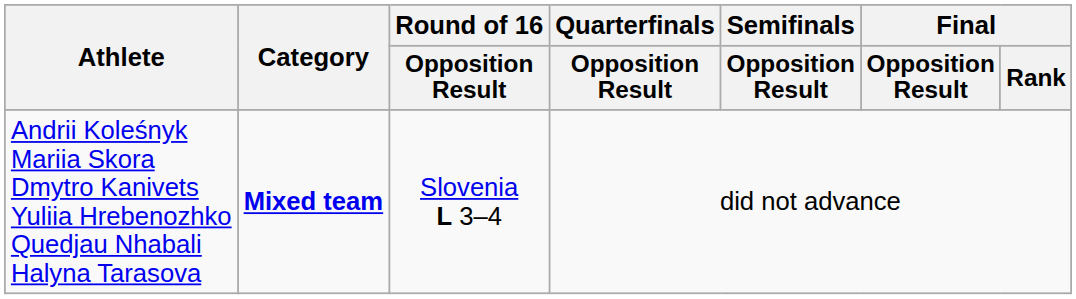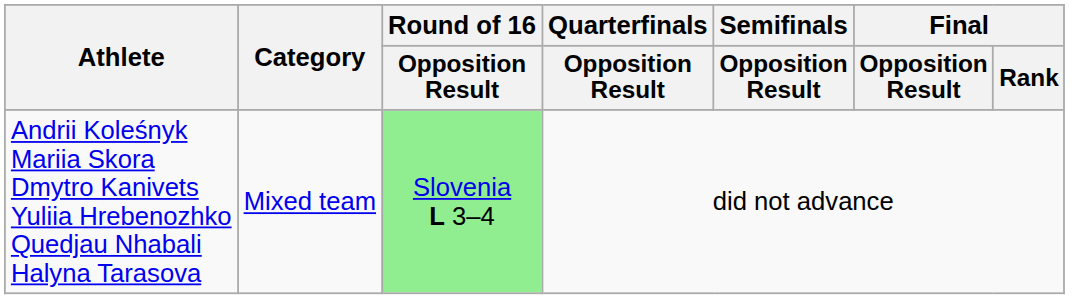(313, 202) bold -> (310, 202) normal
(469, 202) no background -> (462, 202) lightgreen background
